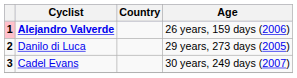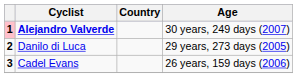(227, 30) 26 years, 159 days (2006) -> (227, 30) 30 years, 249 days (2007)
(227, 64) 30 years, 249 days (2007) -> (227, 64) 26 years, 159 days (2006)
